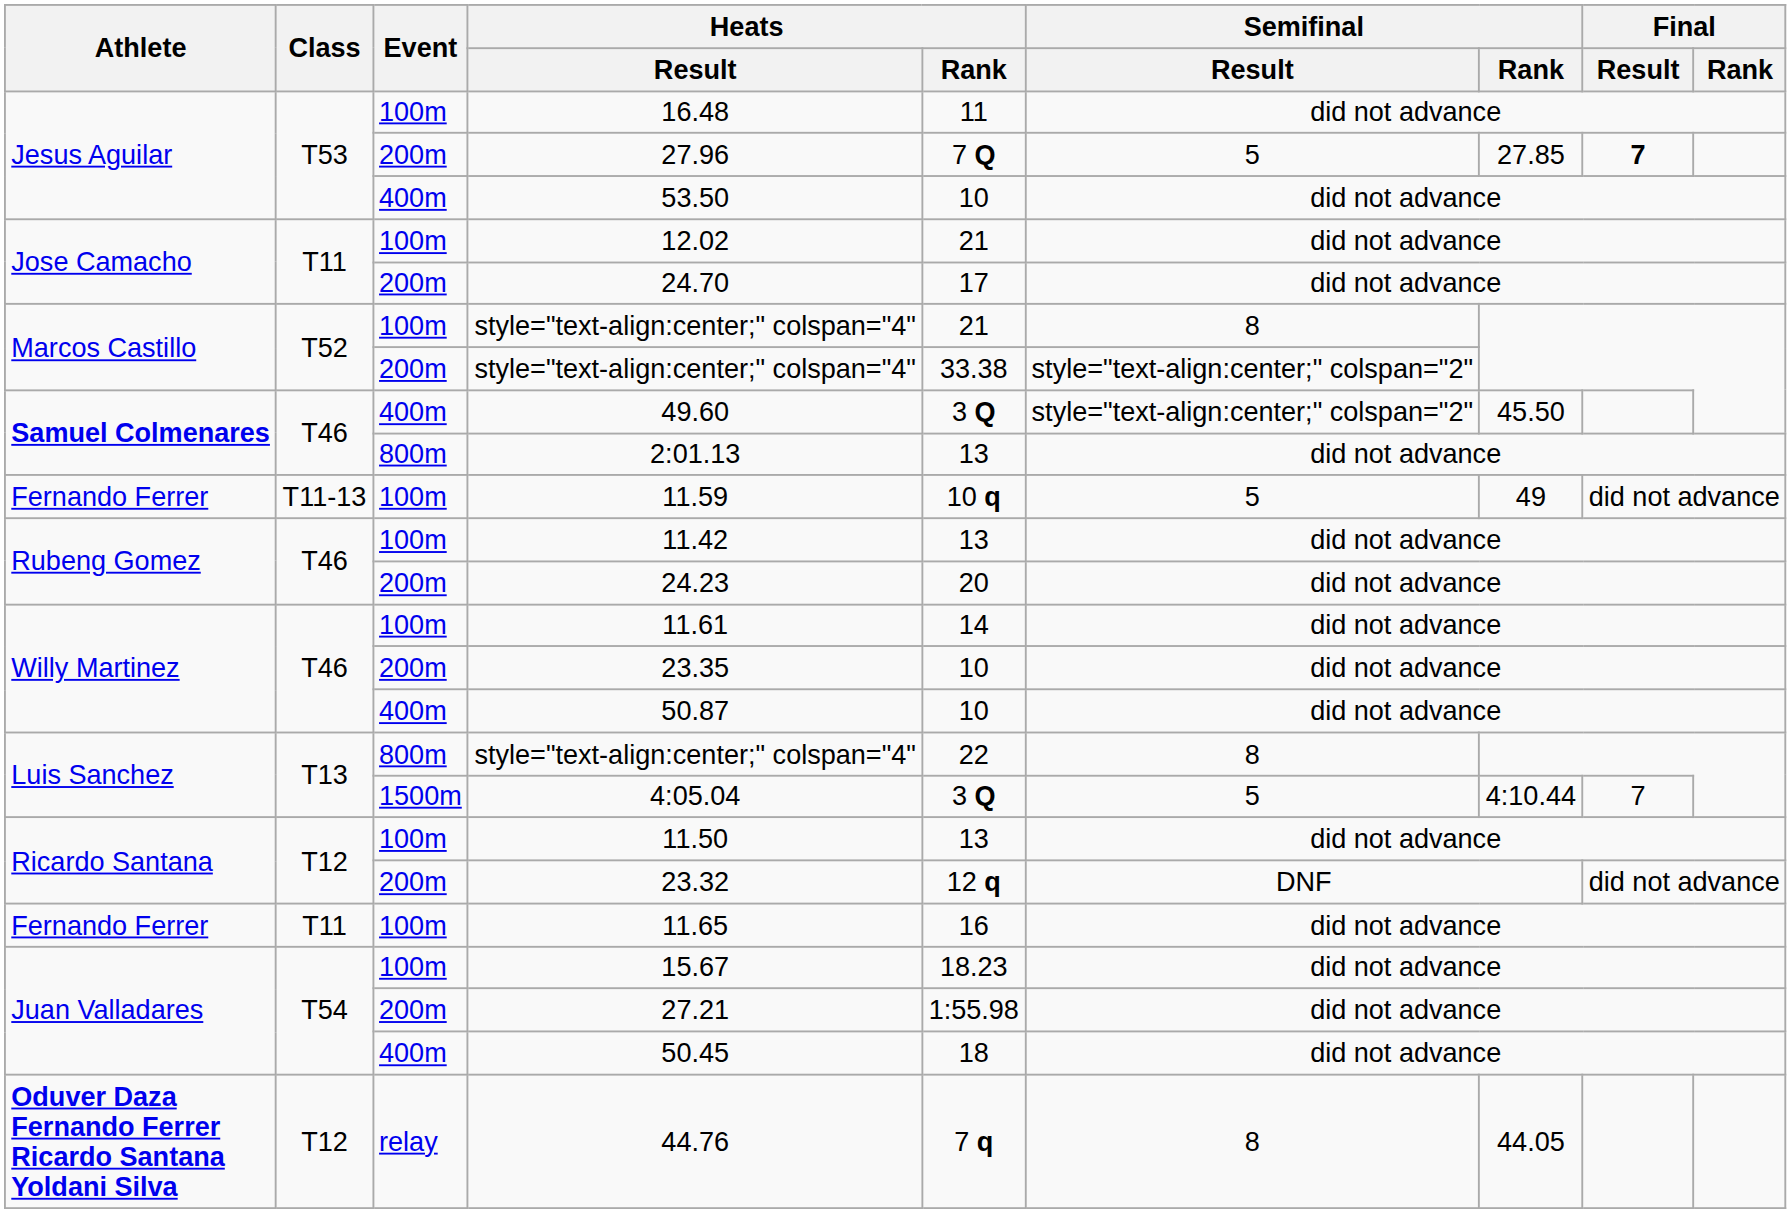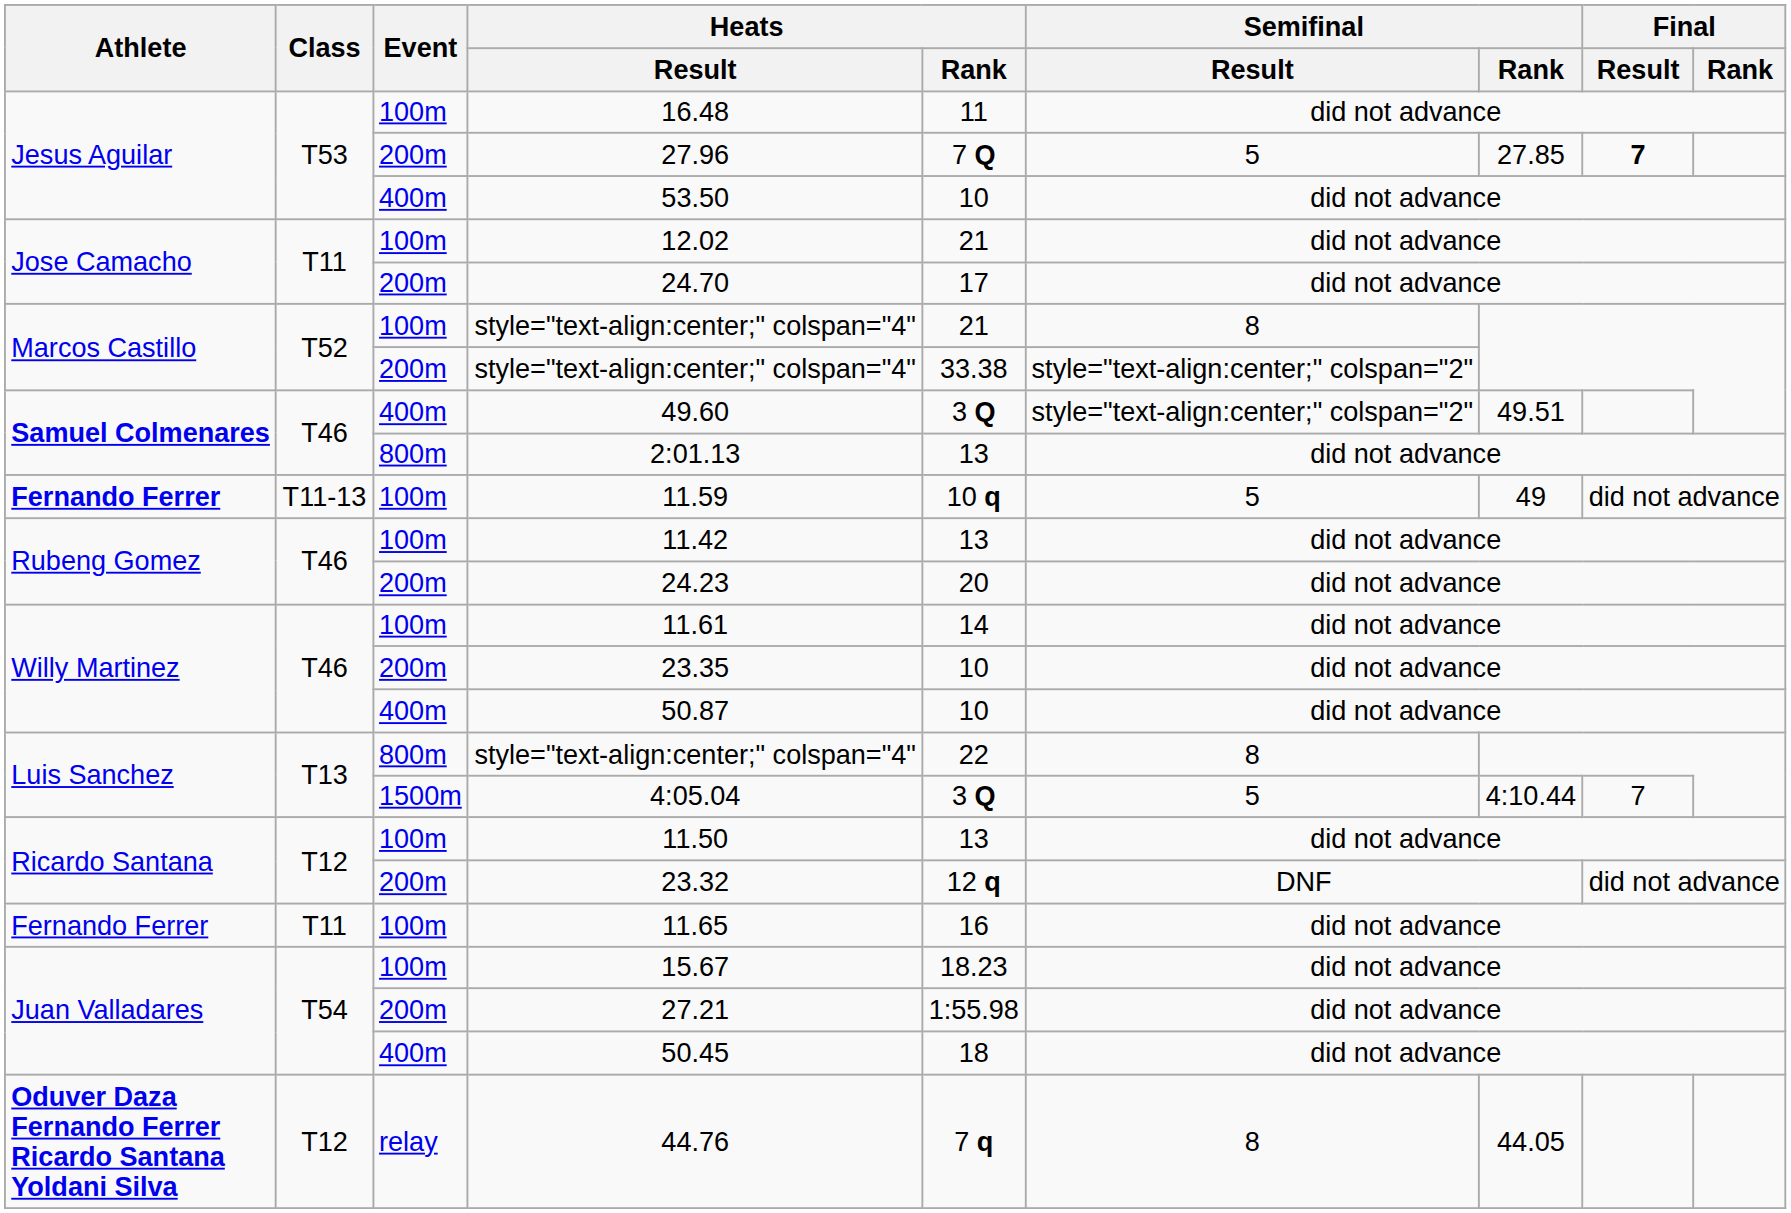(1531, 412) 45.50 -> (1531, 412) 49.51
(110, 497) normal -> (116, 497) bold
